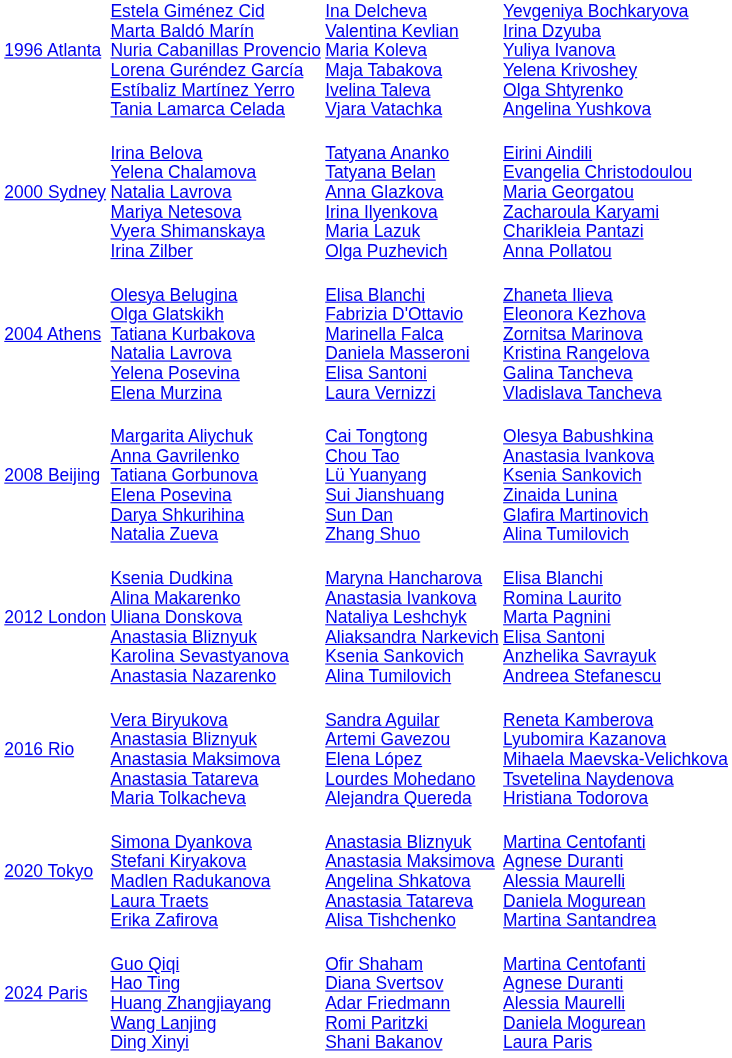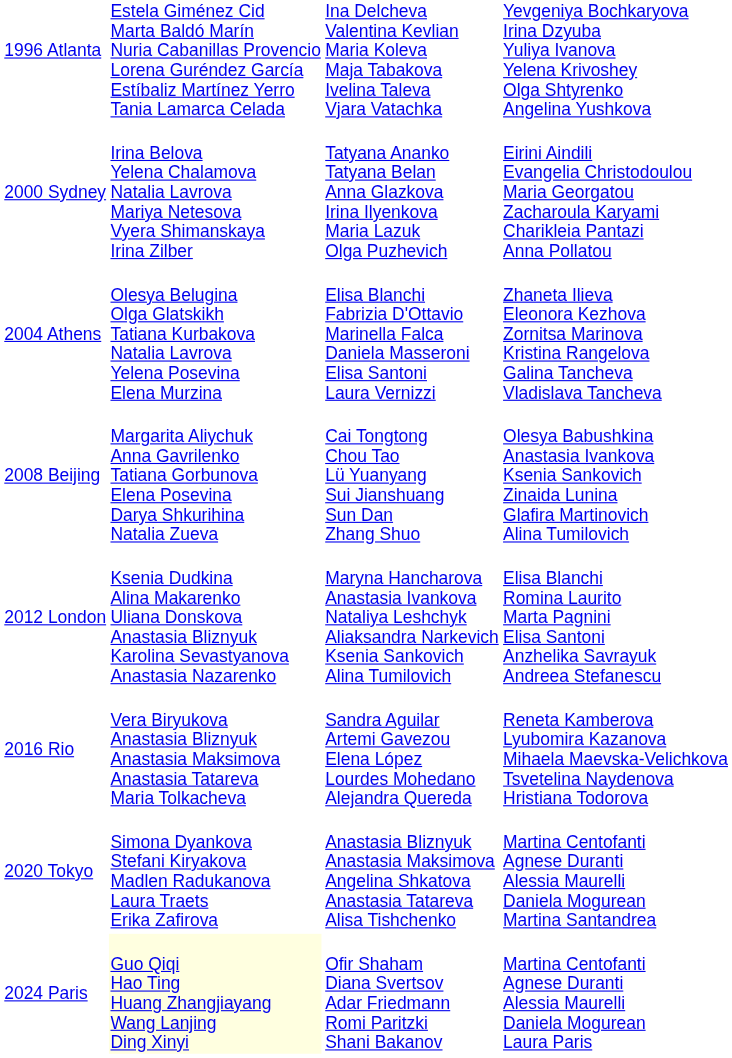(191, 1003) no background -> (191, 1003) lightyellow background
